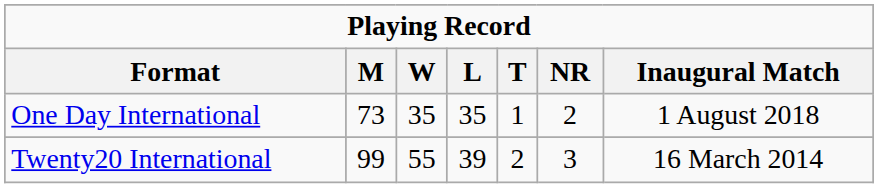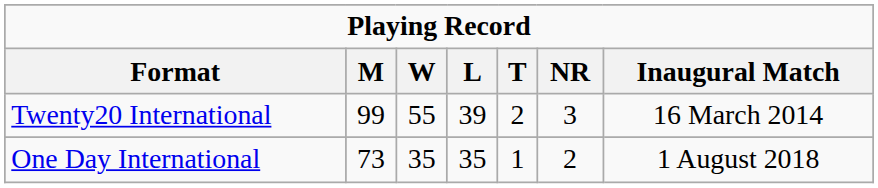rows swapped: (136, 114) <-> (141, 159)
